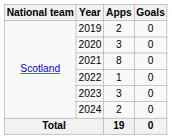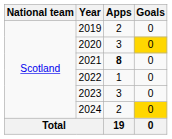(151, 45) no background -> (151, 45) gold background
(119, 61) normal -> (119, 61) bold
(151, 110) no background -> (151, 110) gold background
